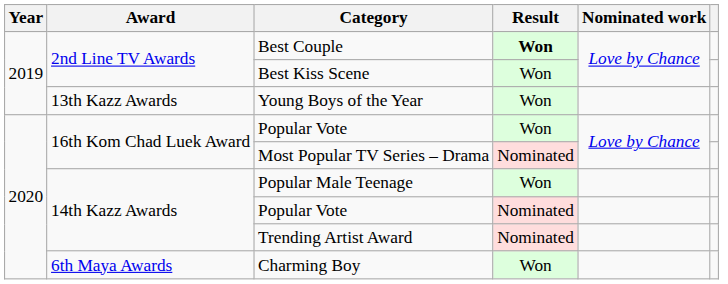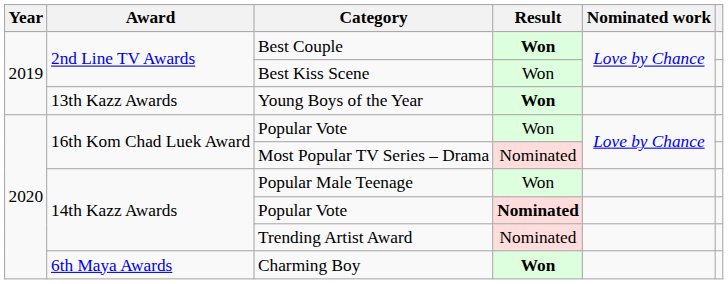(536, 100) normal -> (538, 100) bold
(536, 210) normal -> (538, 210) bold
(536, 264) normal -> (538, 264) bold
